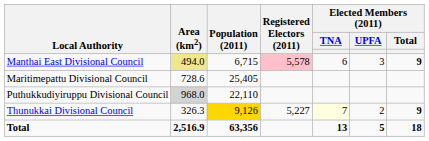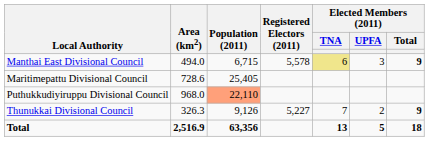(193, 62) khaki background -> (193, 62) no background
(298, 62) pink background -> (298, 62) no background
(344, 62) no background -> (344, 62) khaki background
(193, 95) lightgrey background -> (193, 95) no background
(244, 95) no background -> (244, 95) lightsalmon background
(246, 111) gold background -> (246, 111) no background
(344, 111) lightyellow background -> (344, 111) no background
